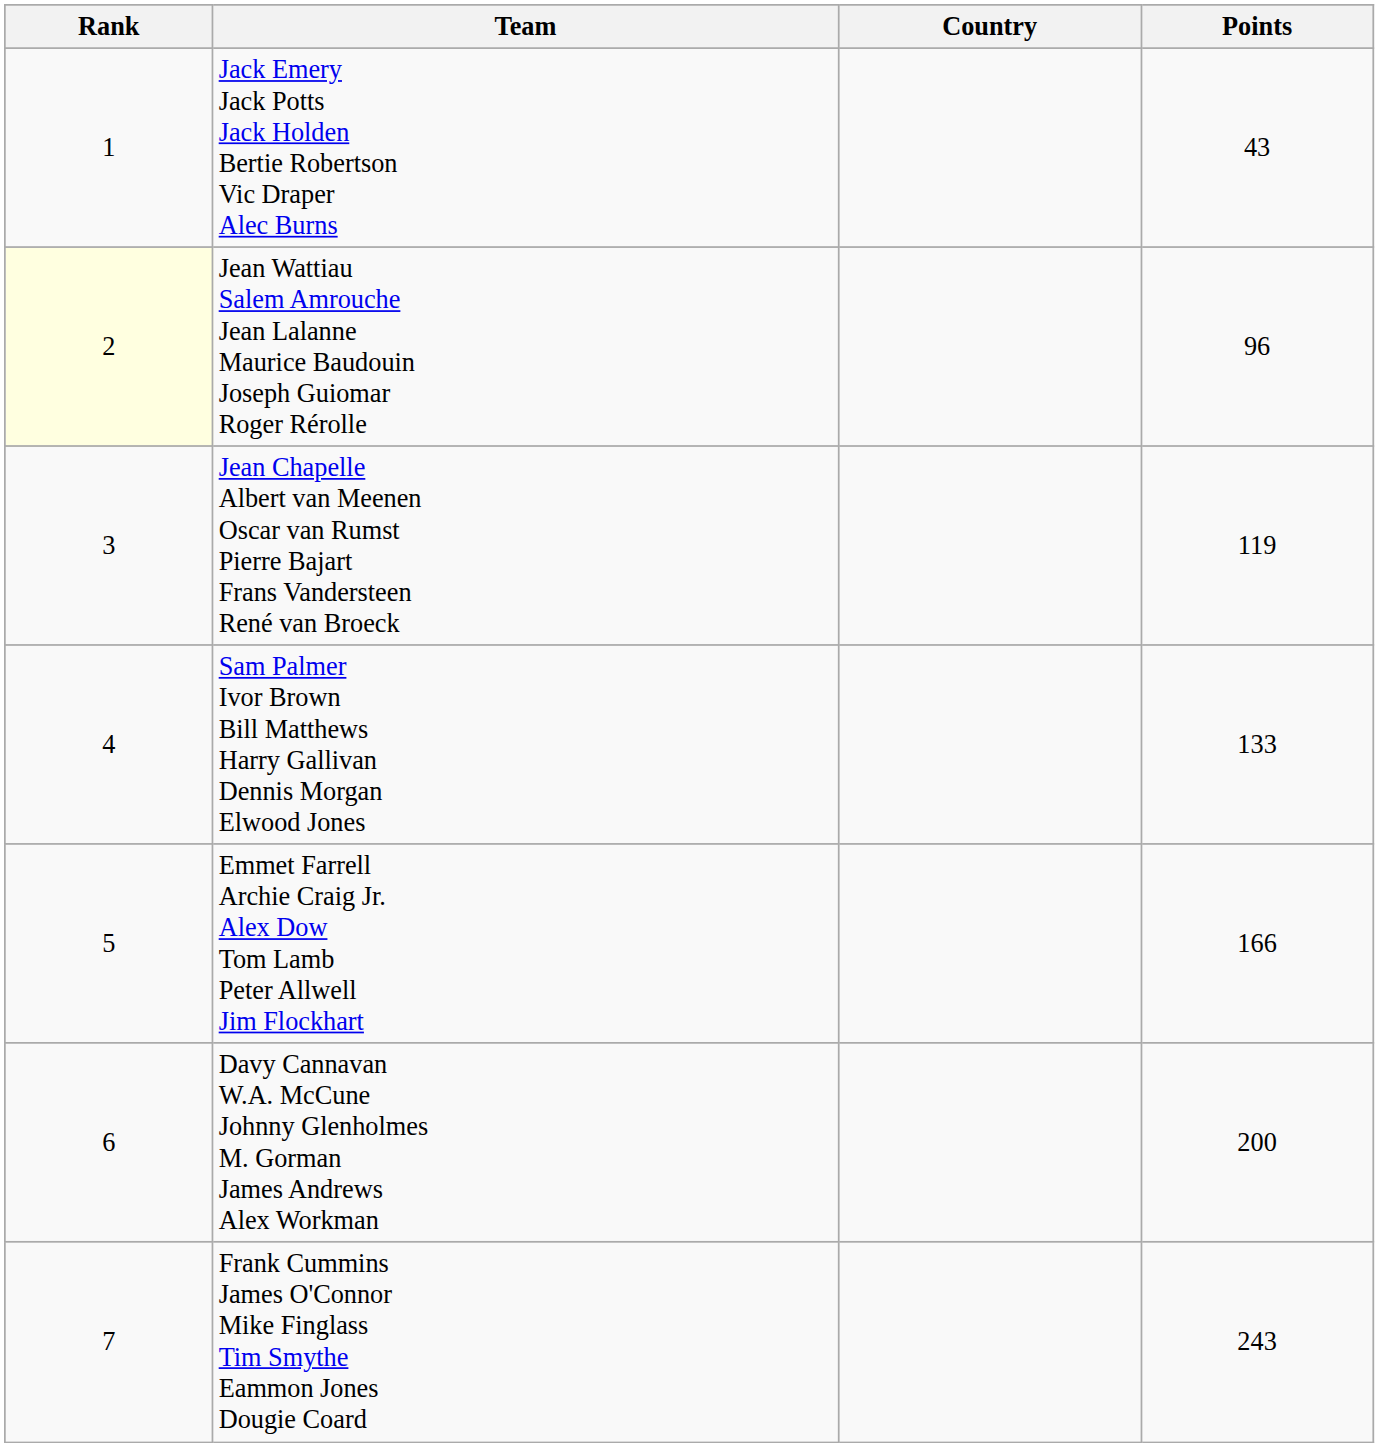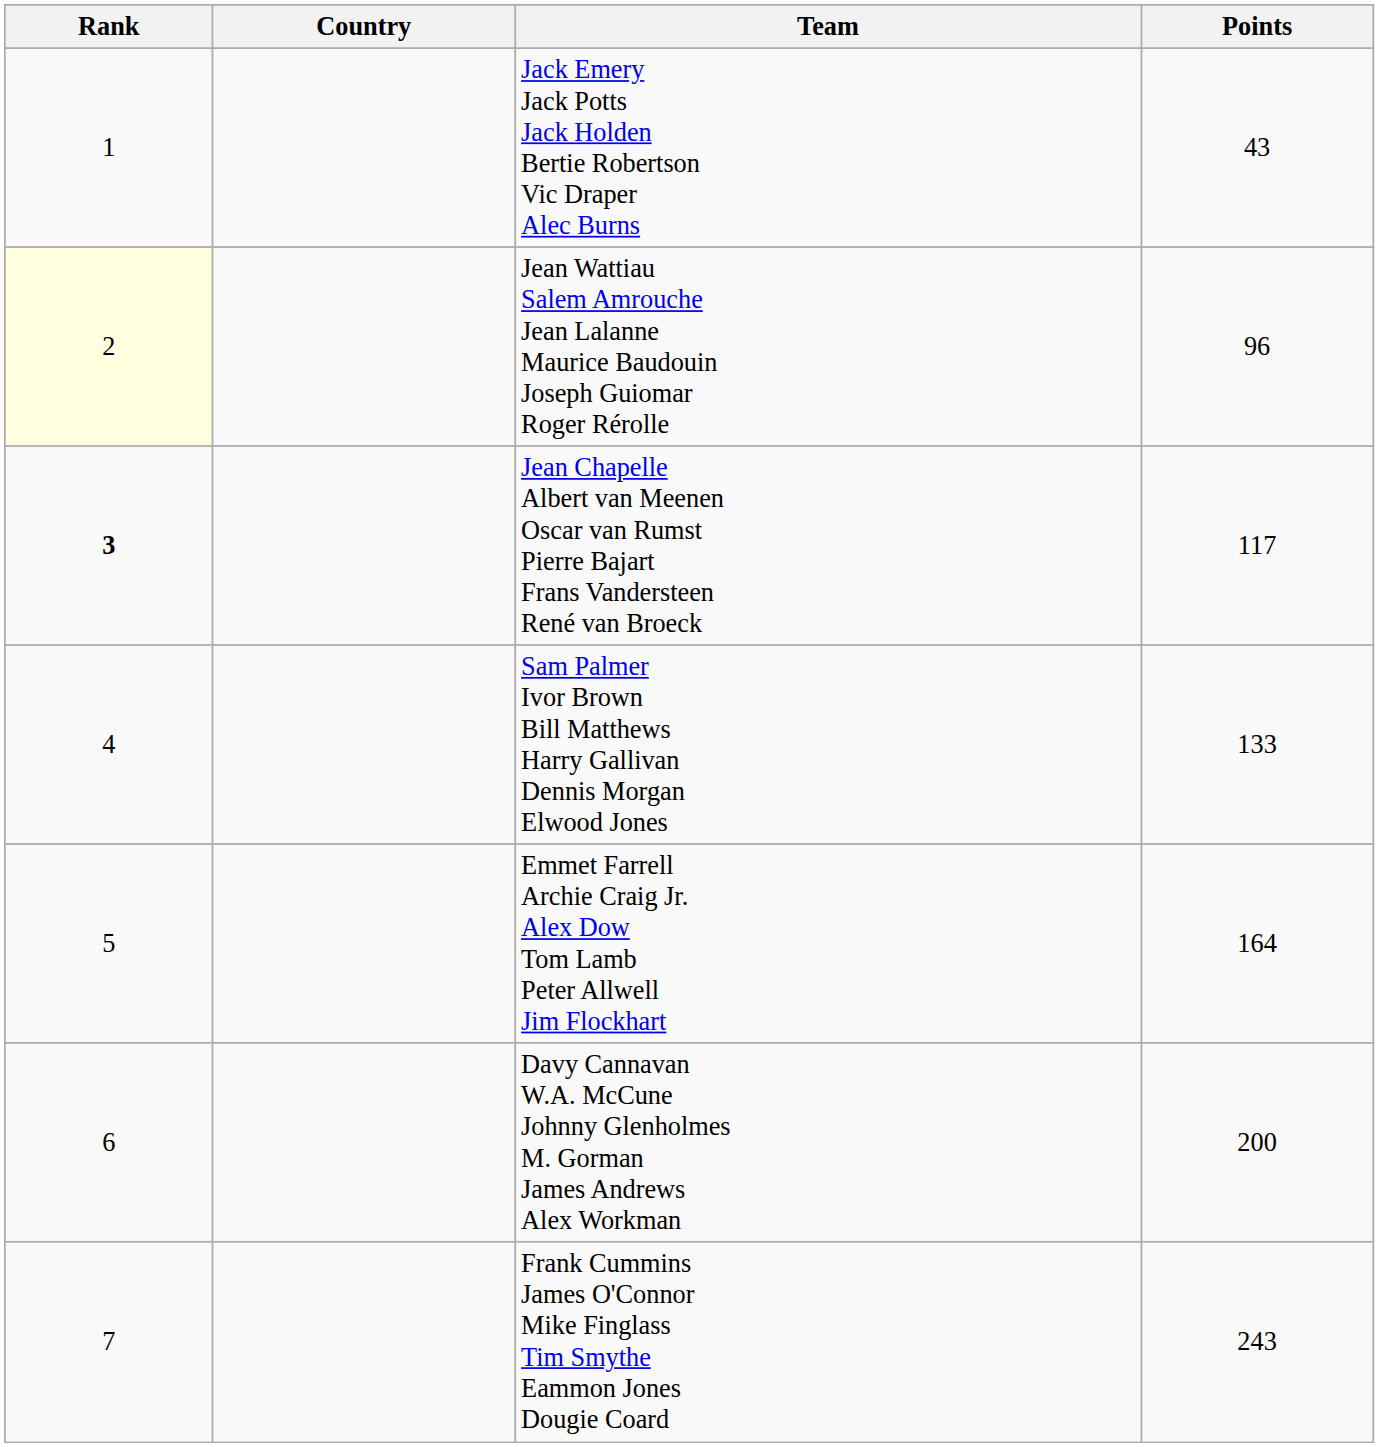columns swapped: (990, 26) <-> (526, 26)
(109, 545) normal -> (109, 545) bold
(1257, 545) 119 -> (1257, 545) 117
(1257, 943) 166 -> (1257, 943) 164
